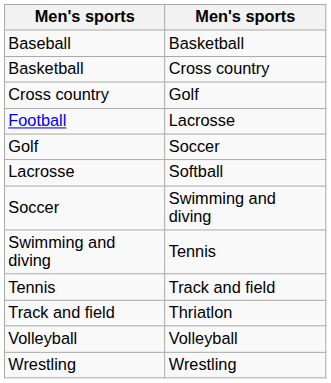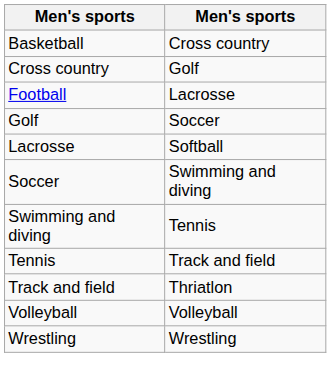- row: (40, 43)
